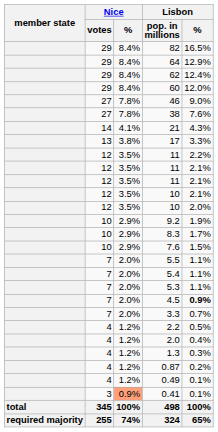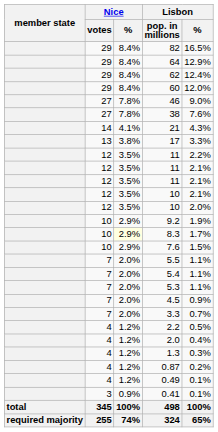(129, 234) no background -> (129, 234) lightyellow background
(200, 300) bold -> (200, 300) normal
(129, 393) lightsalmon background -> (129, 393) no background
